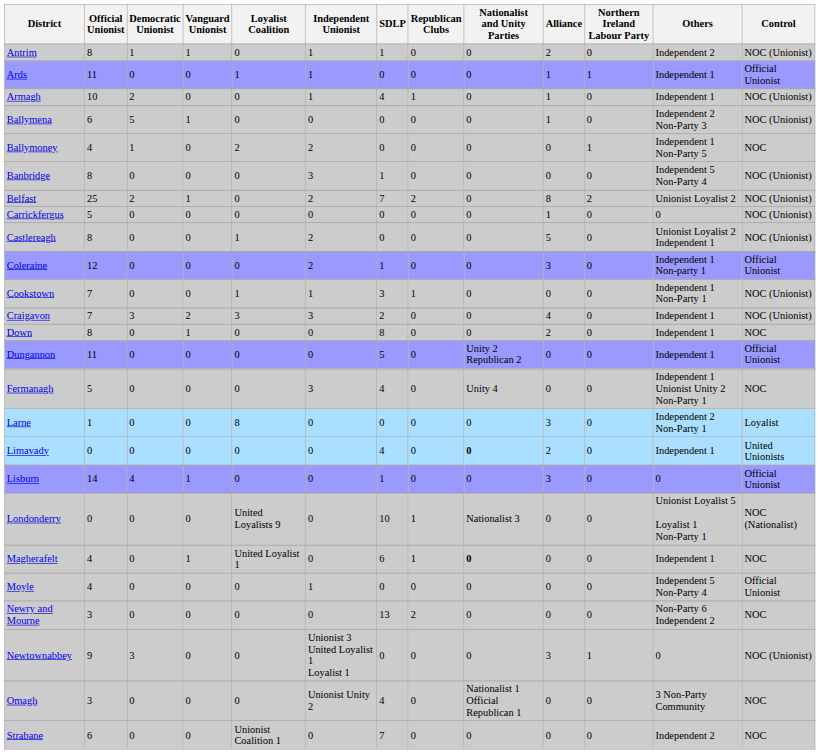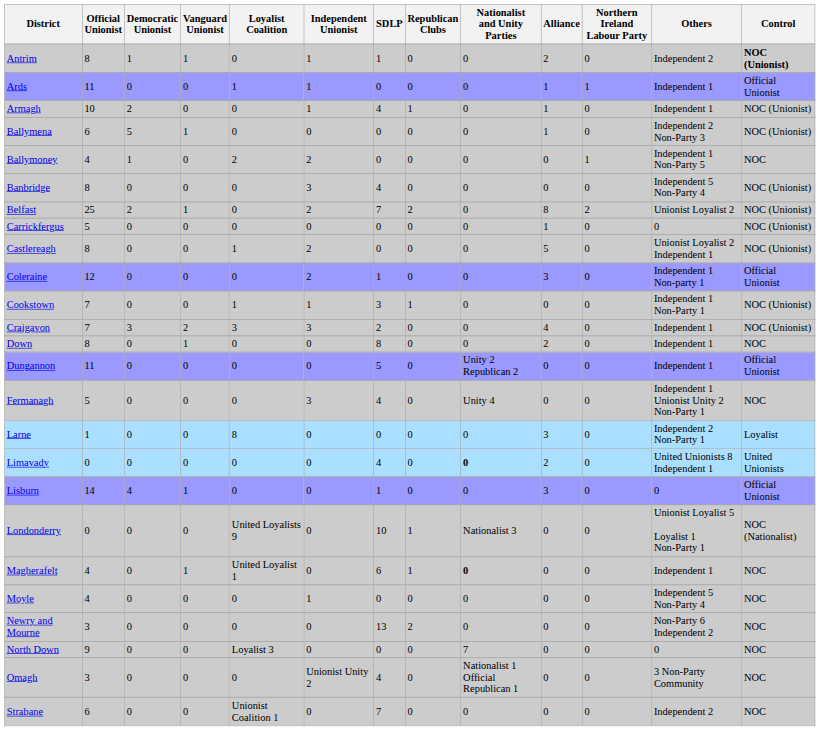(778, 52) normal -> (766, 58) bold
(382, 176) 1 -> (379, 187) 4
(685, 451) Independent 1 -> (693, 462) United Unionists 8 Independent 1
(762, 587) Official Unionist -> (755, 598) NOC
- row: (39, 655)
+ row: (33, 649)
